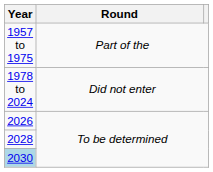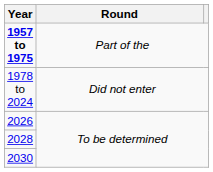(20, 45) normal -> (20, 45) bold
(20, 158) lightblue background -> (20, 158) no background
